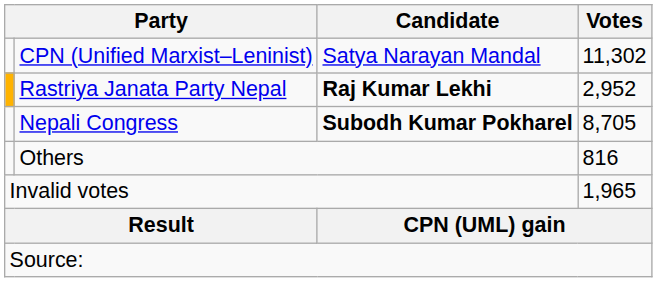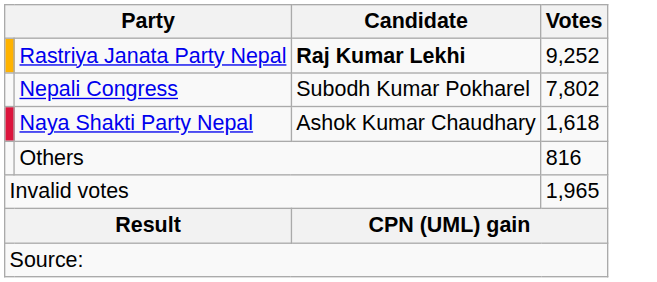- row: (166, 55)
(609, 89) 2,952 -> (573, 55) 9,252
(448, 123) bold -> (413, 89) normal
(609, 123) 8,705 -> (573, 89) 7,802
+ row: (136, 123)
